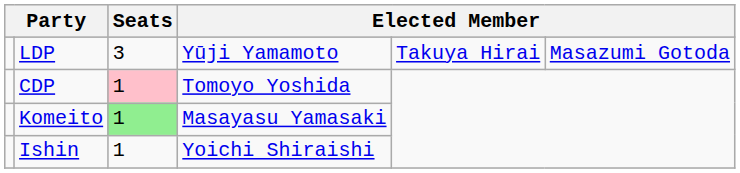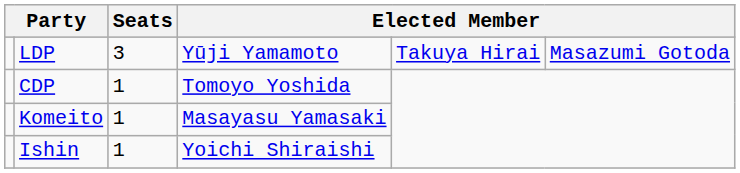(119, 86) pink background -> (119, 86) no background
(119, 119) lightgreen background -> (119, 119) no background
